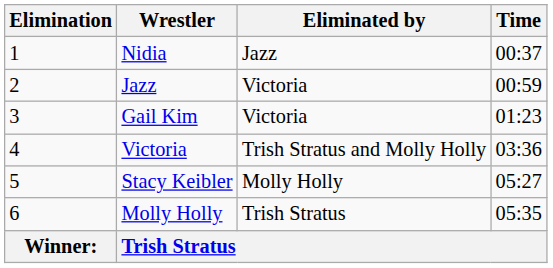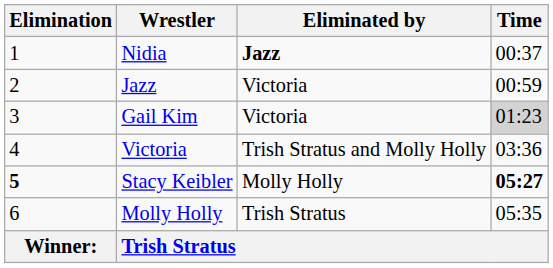(259, 52) normal -> (261, 52) bold
(519, 117) no background -> (519, 117) lightgrey background
(14, 181) normal -> (14, 181) bold
(519, 181) normal -> (519, 181) bold
